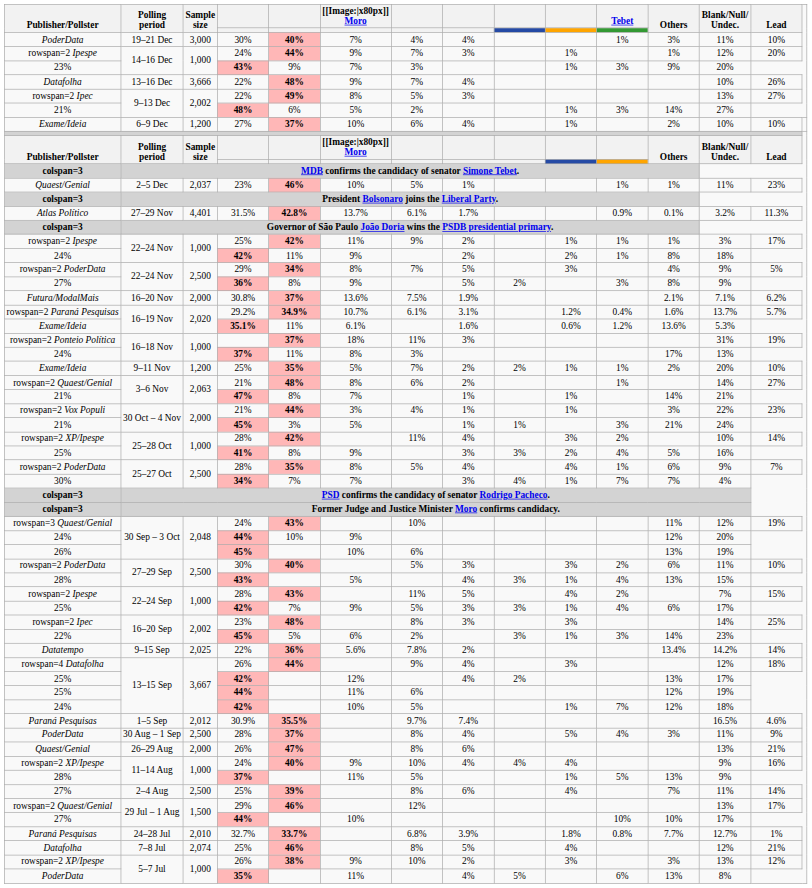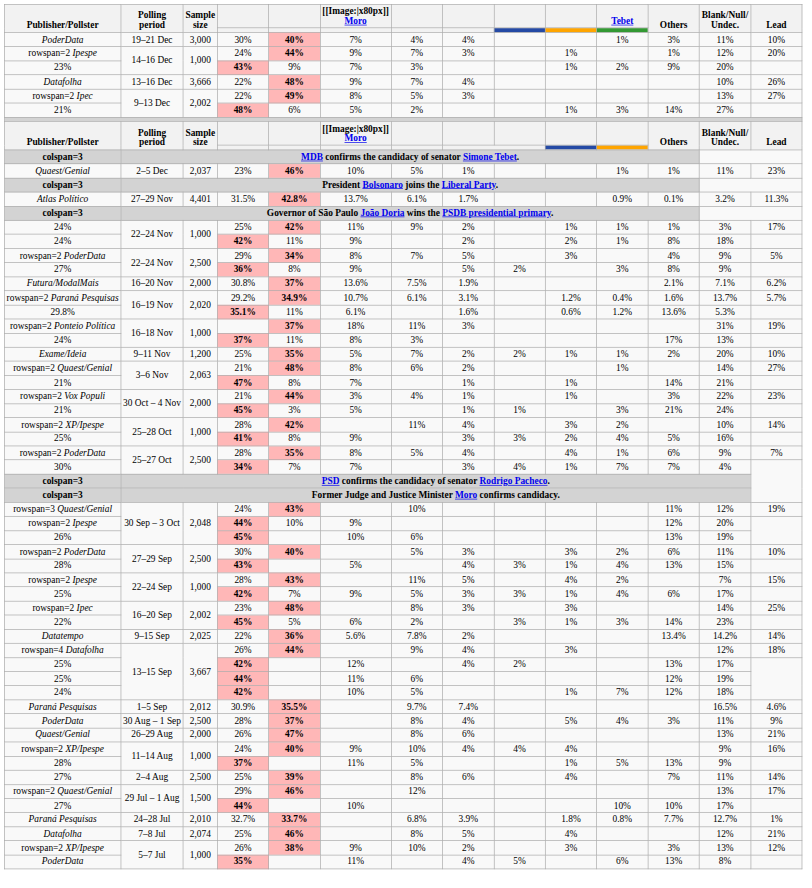(622, 67) 3% -> (622, 67) 2%
- row: (152, 123)
(63, 241) rowspan=2 Ipespe -> (63, 227) 24%
(63, 325) Exame/Ideia -> (63, 311) 29.8%
(63, 537) 24% -> (63, 523) rowspan=2 Ipespe
